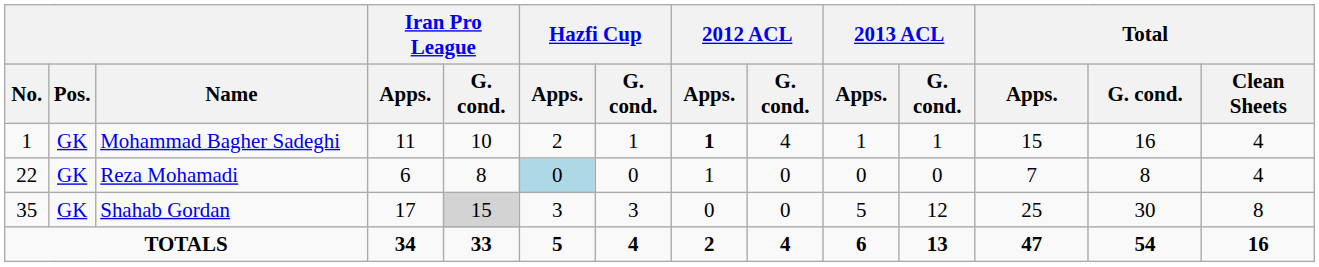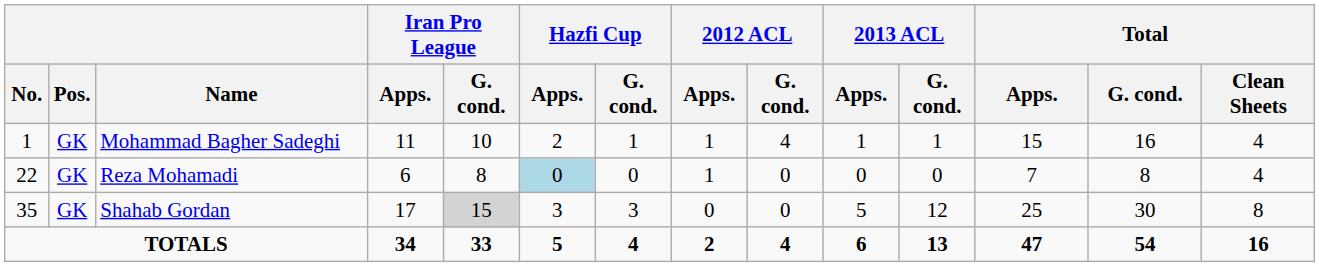(709, 140) bold -> (709, 140) normal
